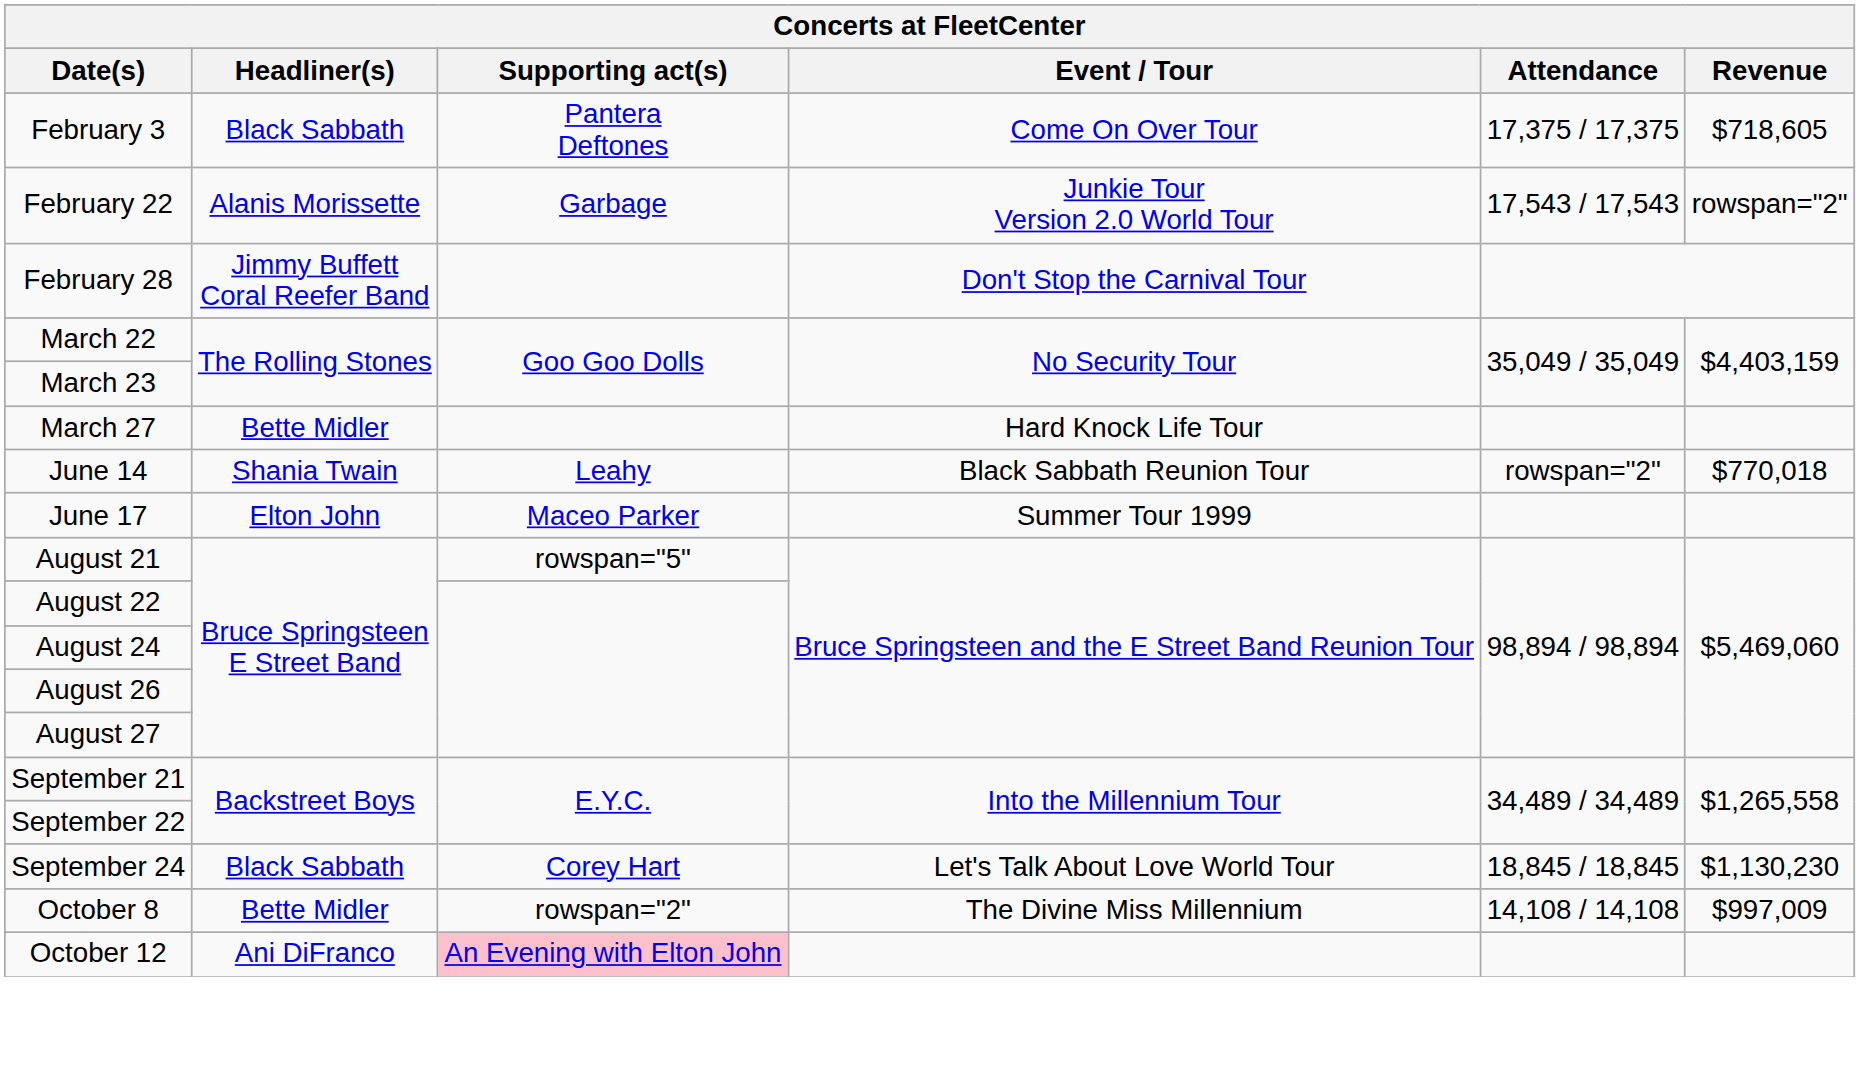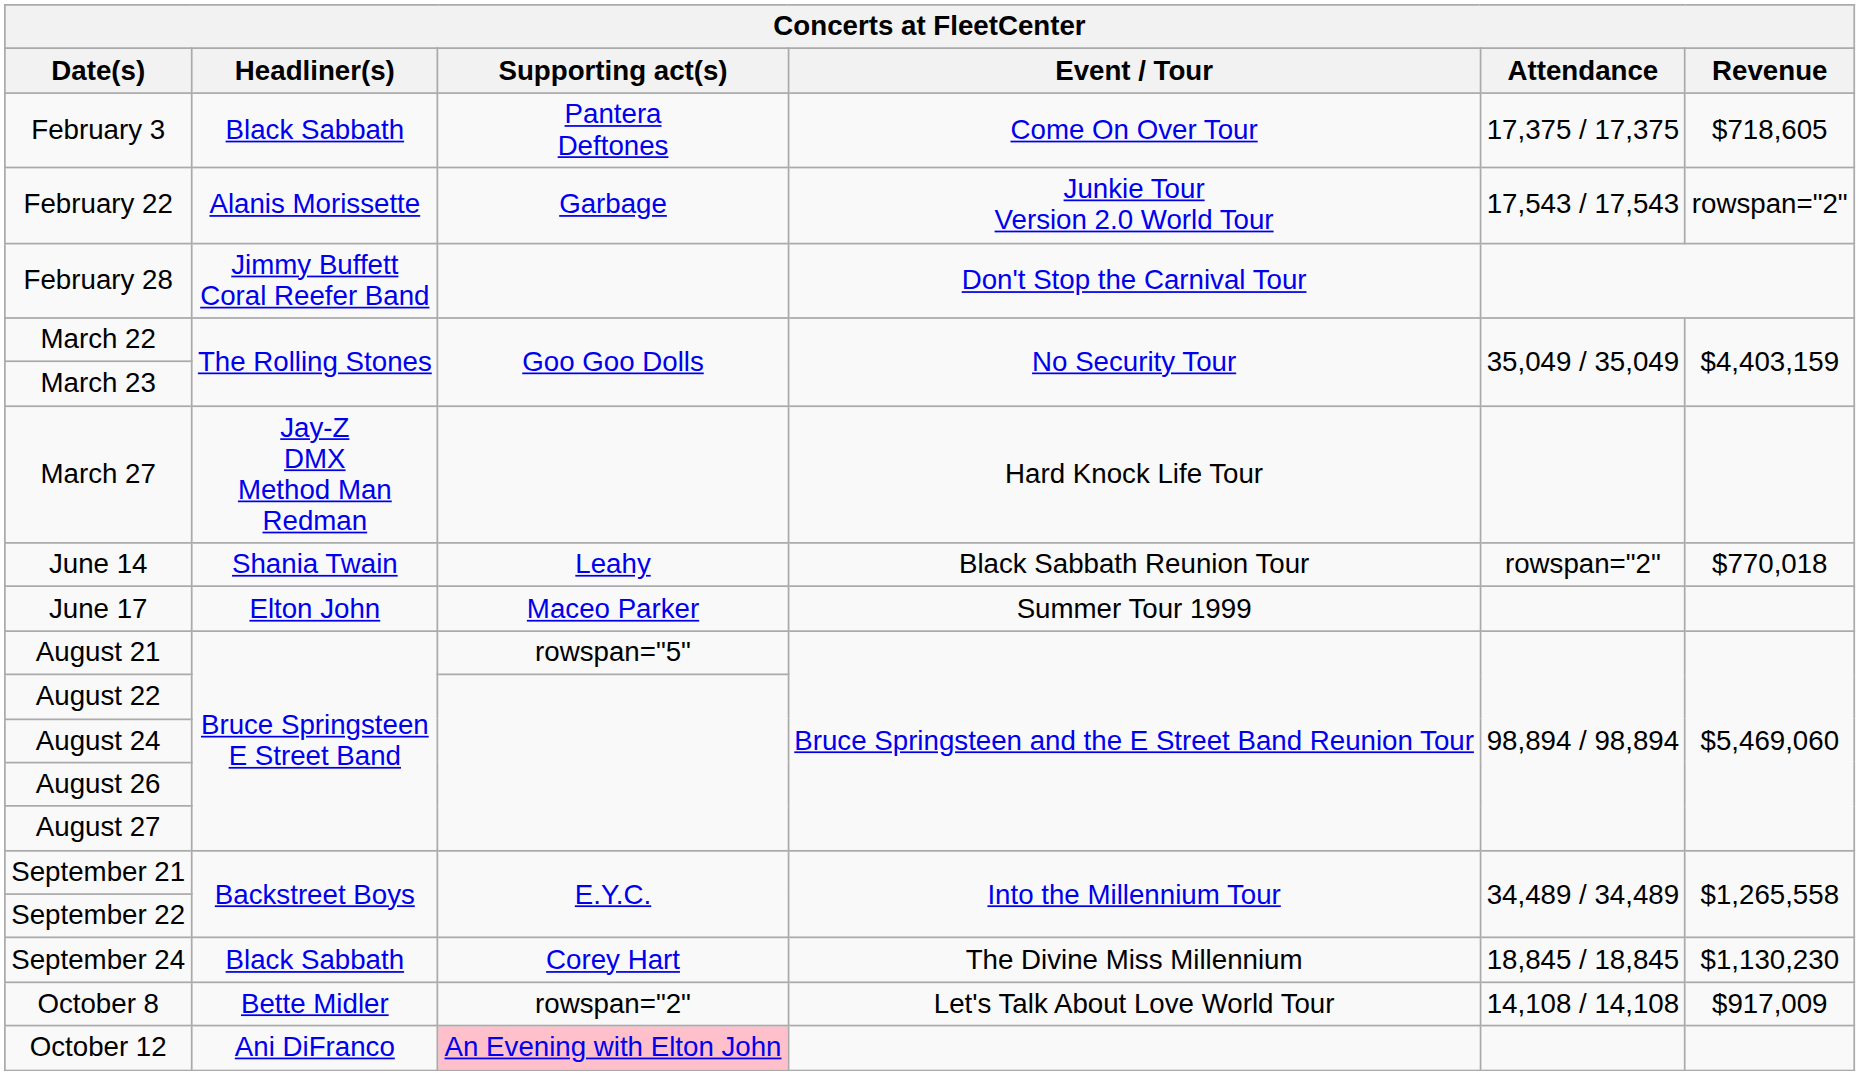(315, 427) Bette Midler -> (315, 473) Jay-Z DMX Method Man Redman
(1134, 866) Let's Talk About Love World Tour -> (1134, 959) The Divine Miss Millennium
(1134, 910) The Divine Miss Millennium -> (1134, 1003) Let's Talk About Love World Tour
(1770, 910) $997,009 -> (1770, 1003) $917,009
